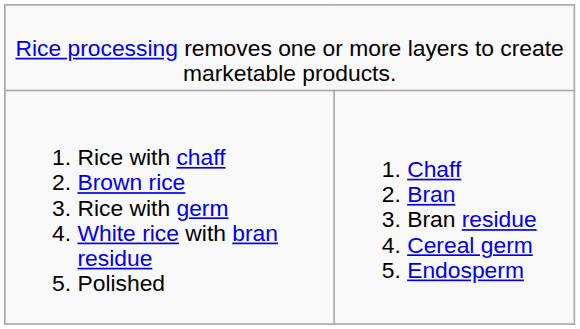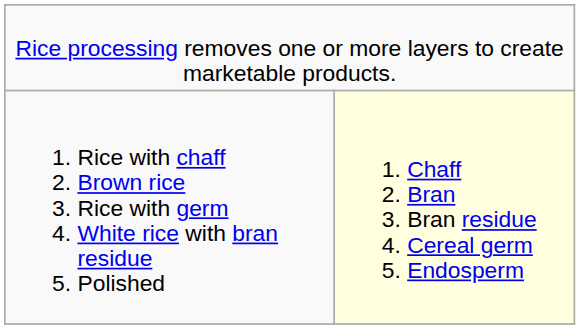(454, 207) no background -> (454, 207) lightyellow background
